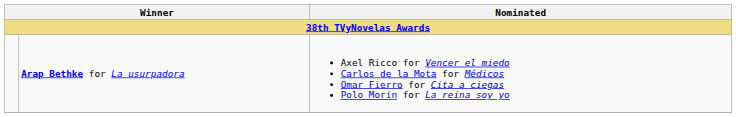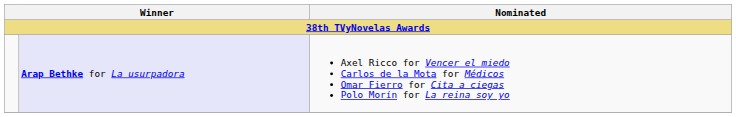(103, 73) no background -> (103, 73) lavender background
